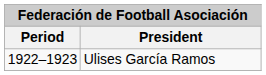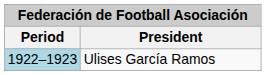(42, 59) no background -> (42, 59) lightblue background
